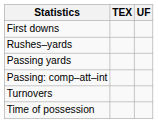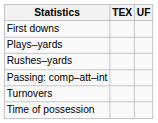+ row: (35, 45)
- row: (39, 61)
